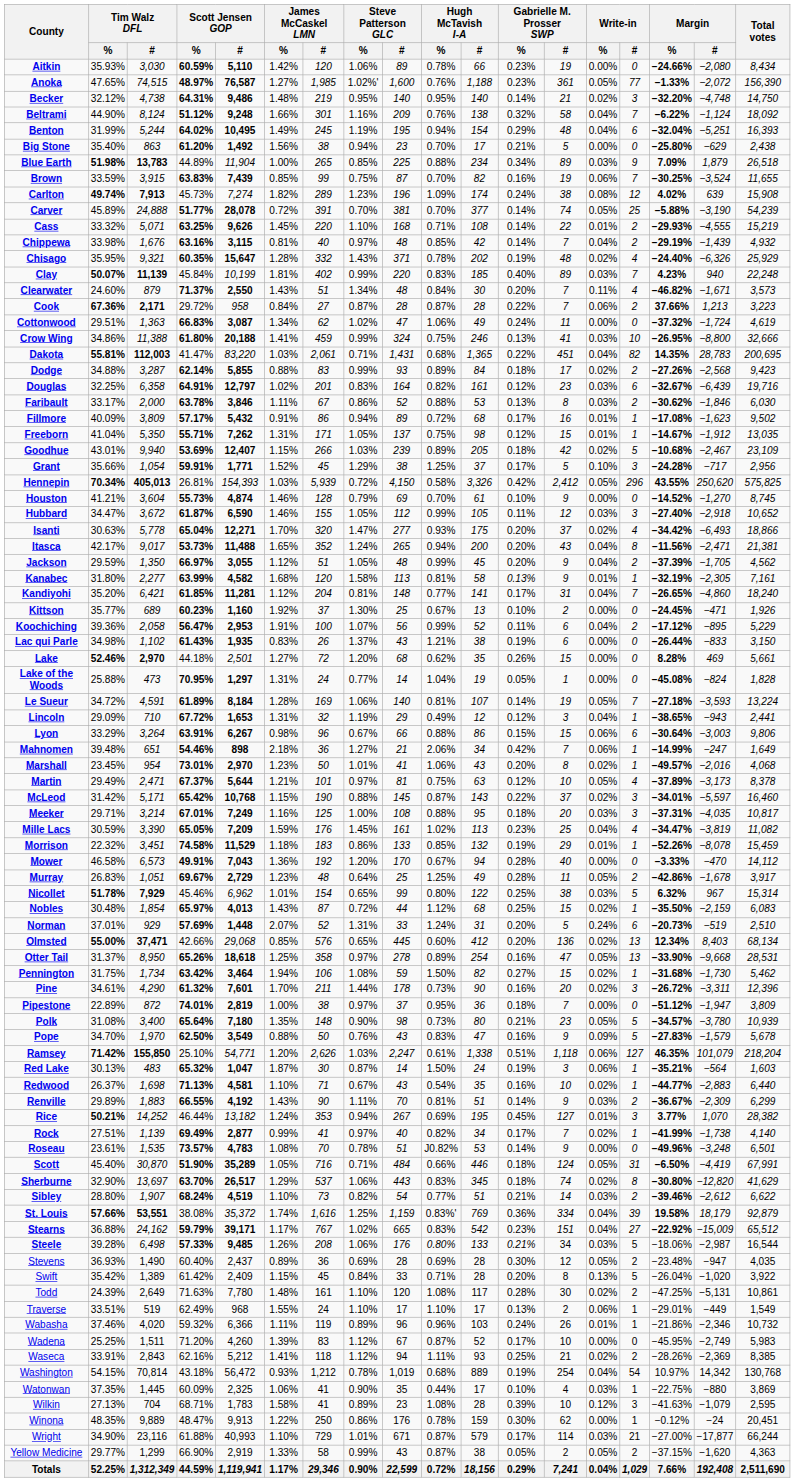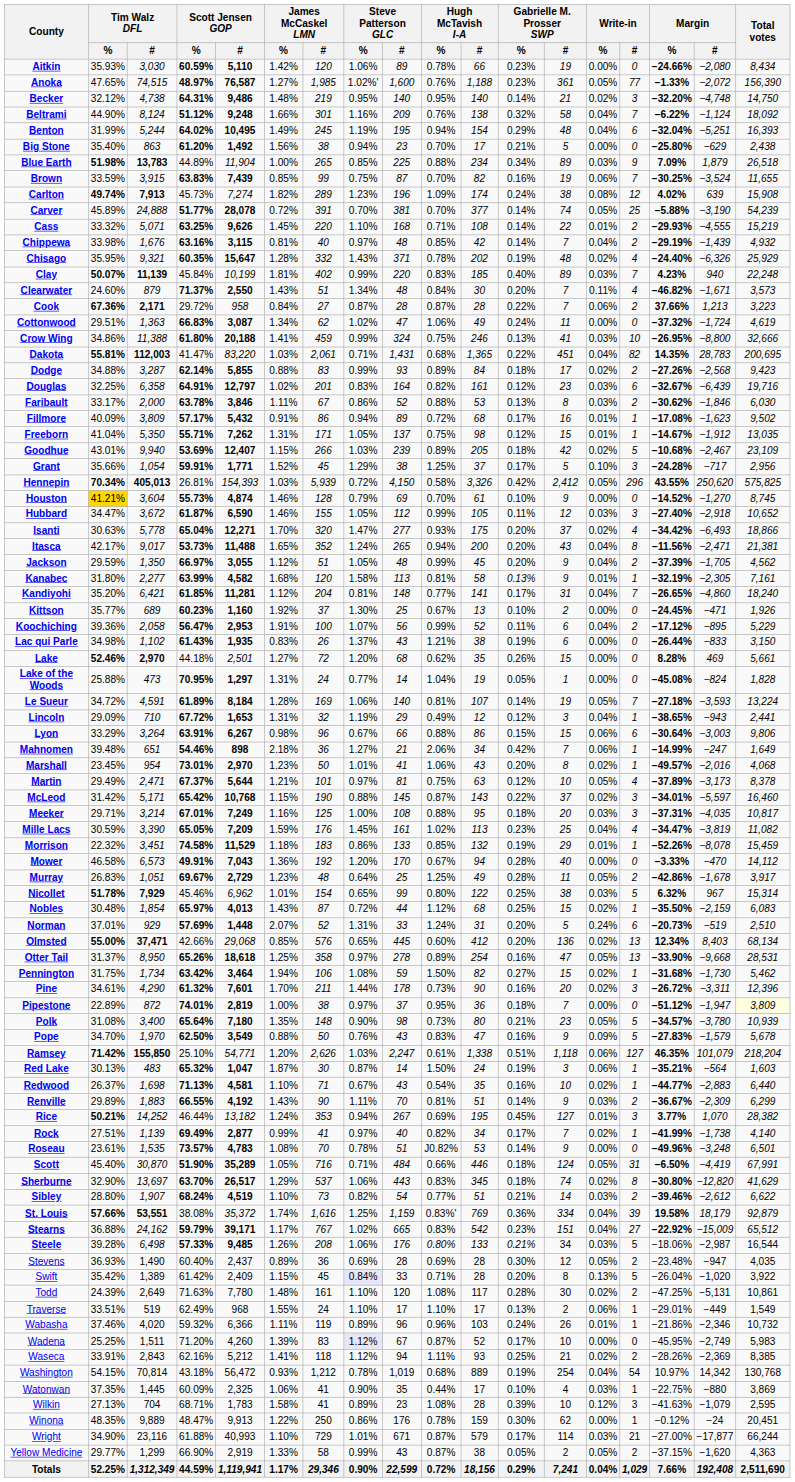(108, 498) no background -> (108, 498) gold background
(763, 1005) no background -> (763, 1005) lightyellow background
(363, 1277) no background -> (363, 1277) lavender background
(363, 1341) no background -> (363, 1341) lavender background
